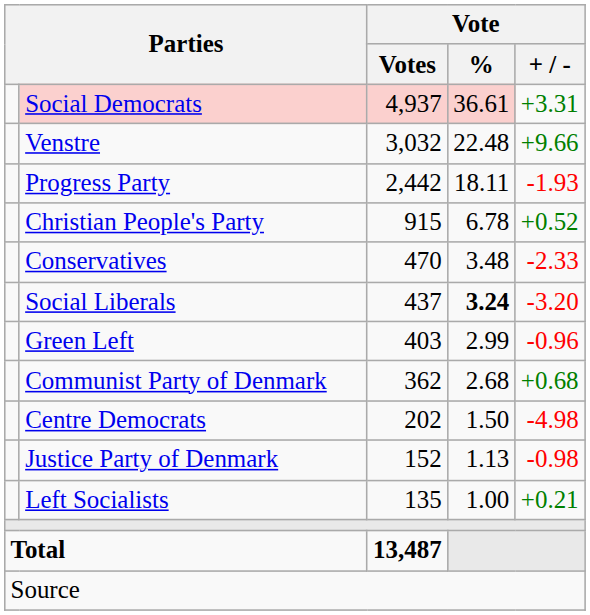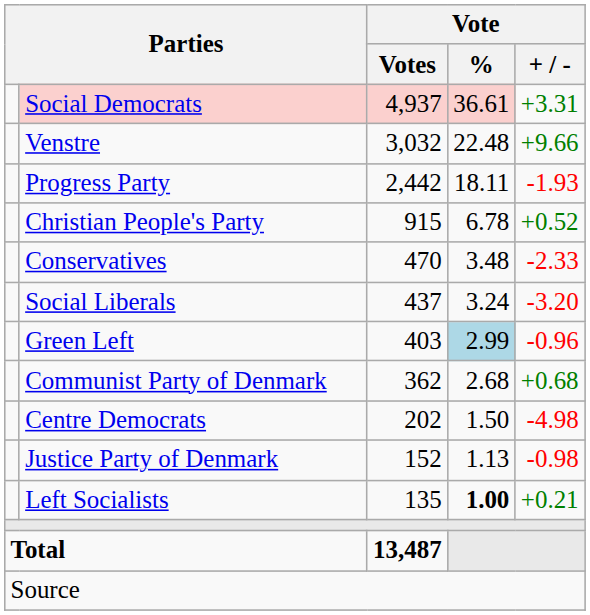(488, 301) bold -> (488, 301) normal
(488, 340) no background -> (488, 340) lightblue background
(488, 499) normal -> (488, 499) bold
